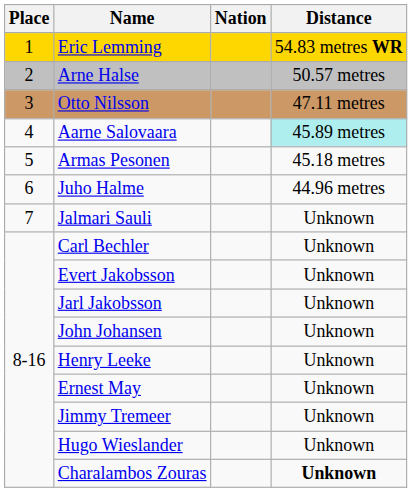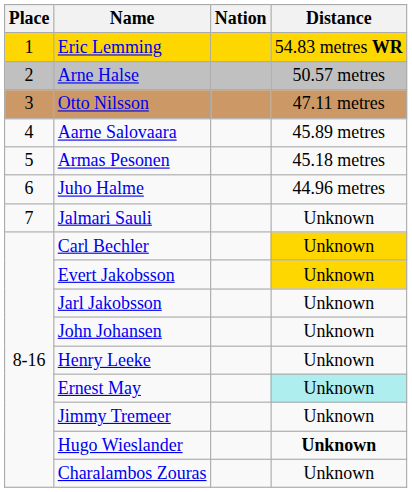(339, 132) paleturquoise background -> (339, 132) no background
(339, 246) no background -> (339, 246) gold background
(339, 274) no background -> (339, 274) gold background
(339, 388) no background -> (339, 388) paleturquoise background
(339, 445) normal -> (339, 445) bold
(339, 473) bold -> (339, 473) normal
